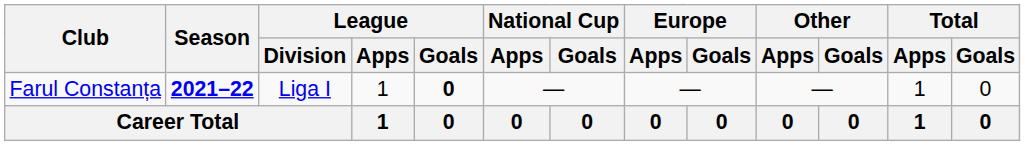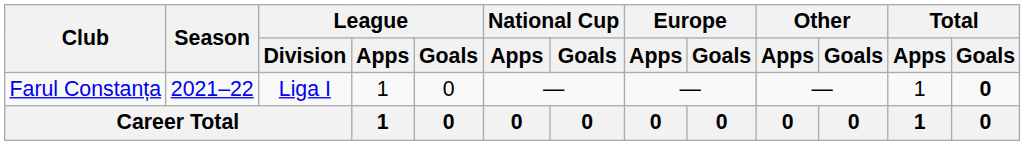(212, 88) bold -> (212, 88) normal
(449, 88) bold -> (449, 88) normal
(986, 88) normal -> (986, 88) bold
